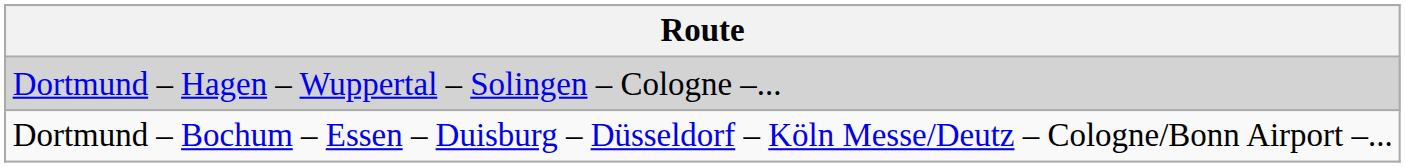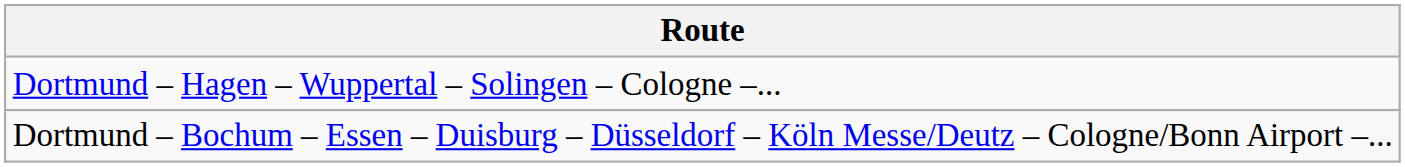(397, 82) lightgrey background -> (397, 82) no background
